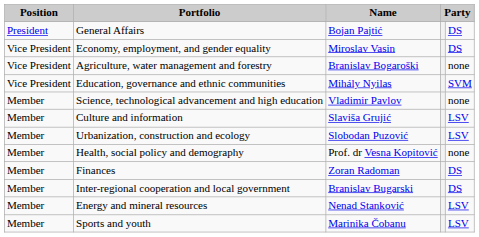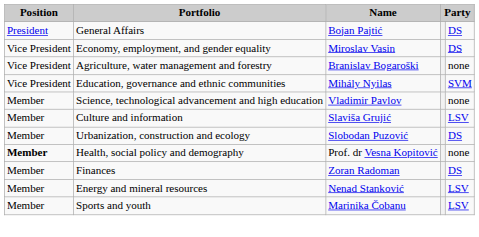(458, 135) LSV -> (455, 135) DS
(26, 153) normal -> (27, 153) bold
- row: (183, 188)
